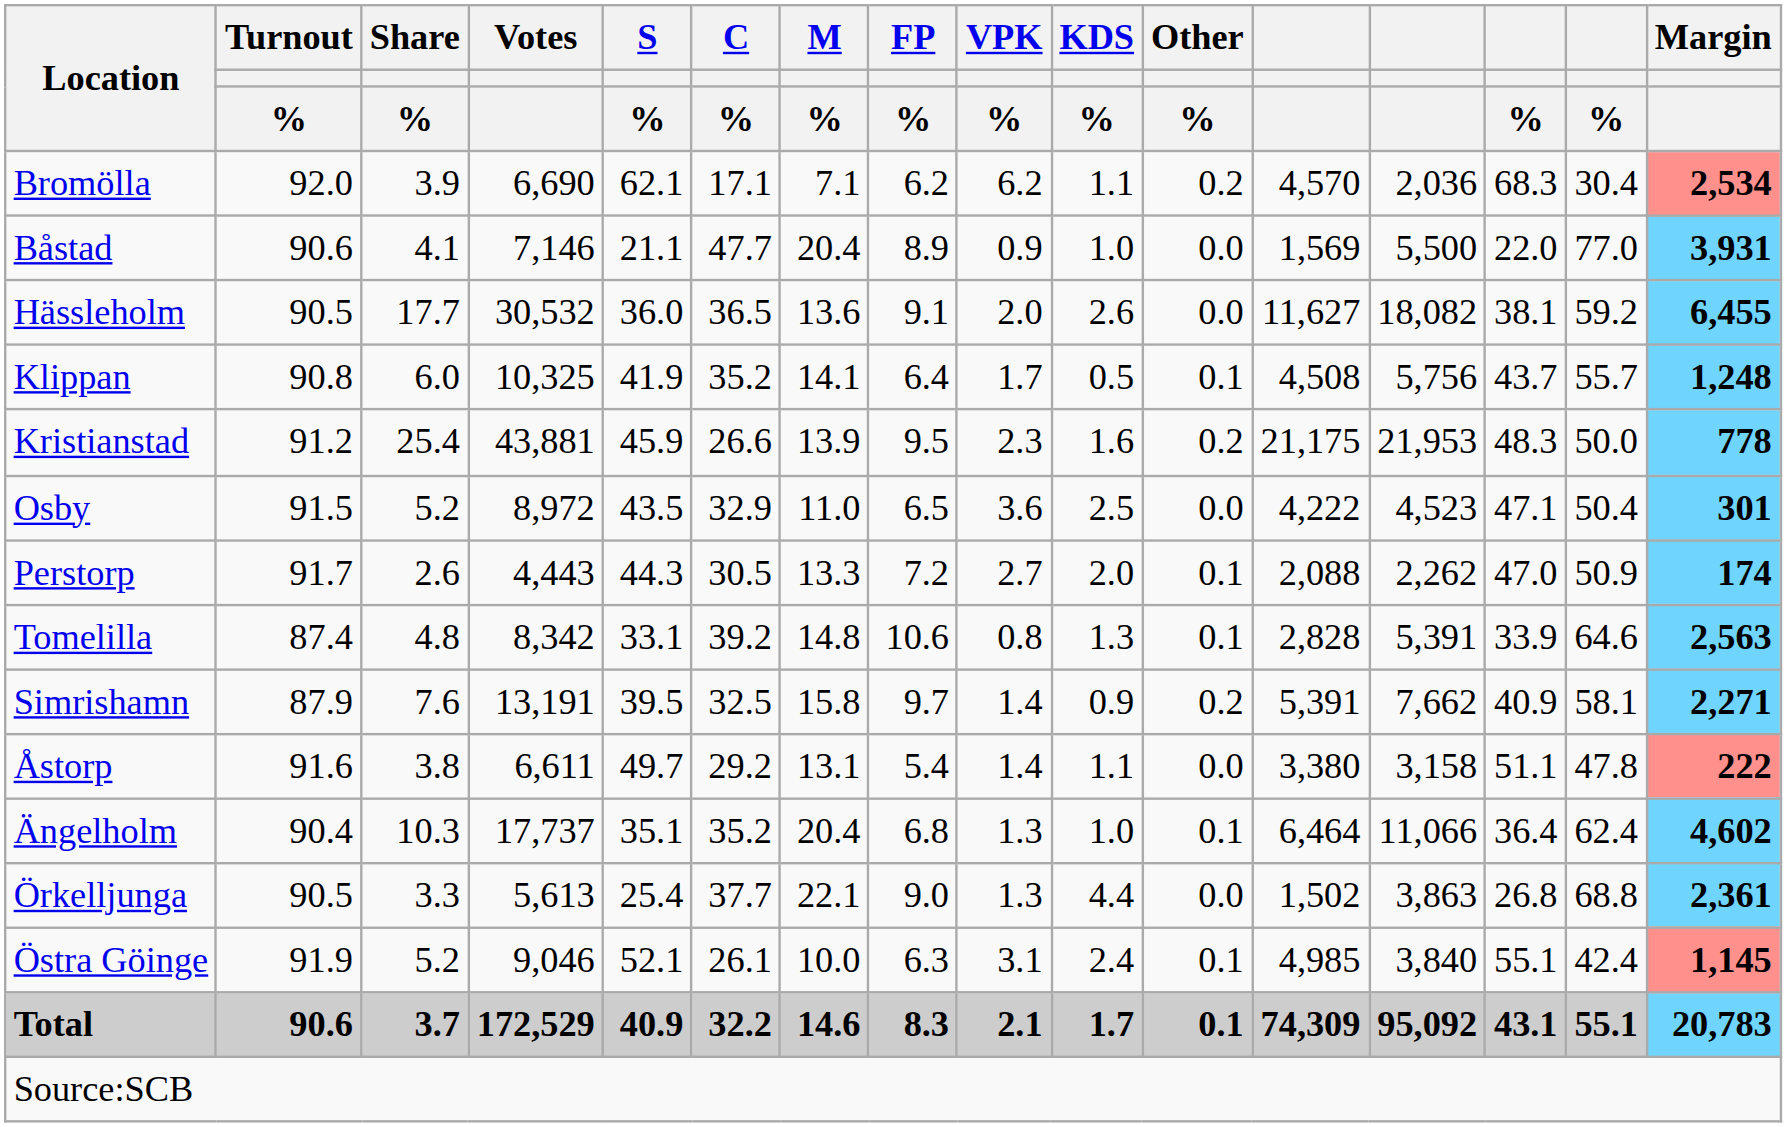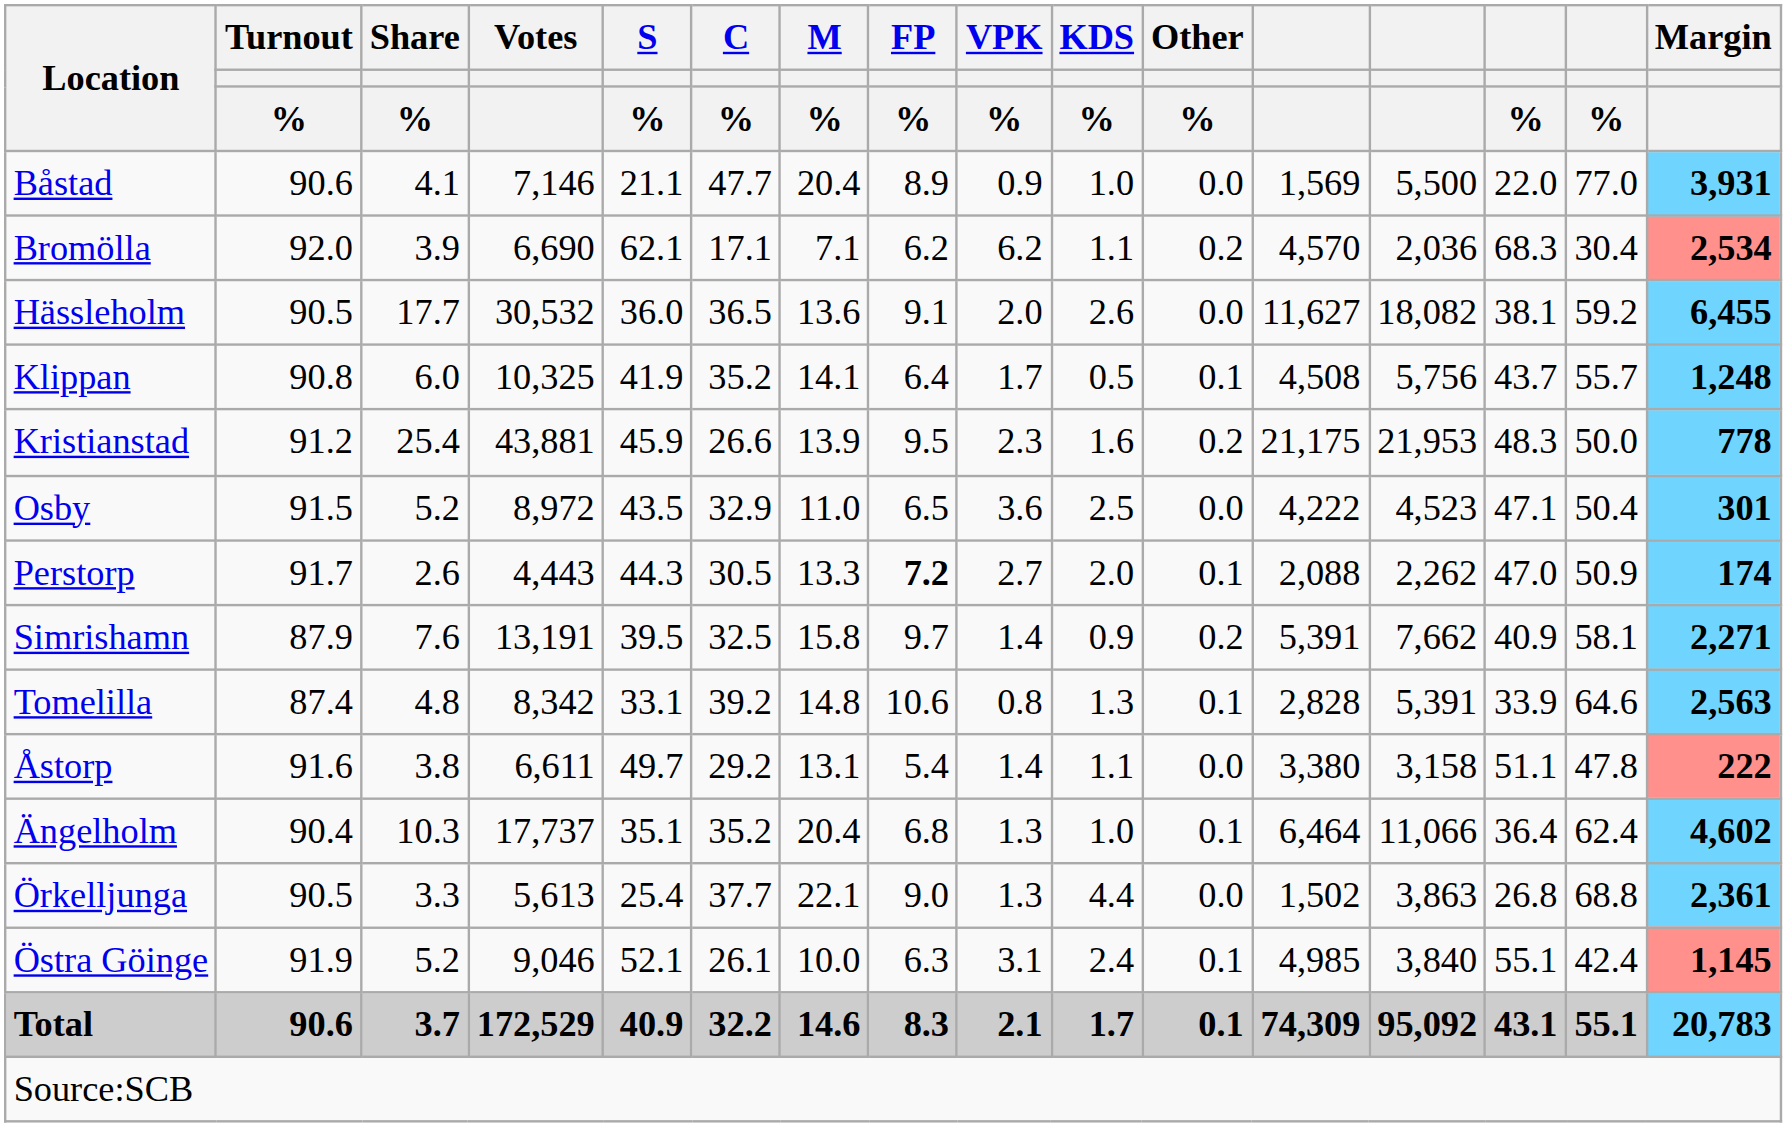rows swapped: (82, 183) <-> (63, 247)
(926, 571) normal -> (926, 571) bold
rows swapped: (101, 700) <-> (83, 636)
